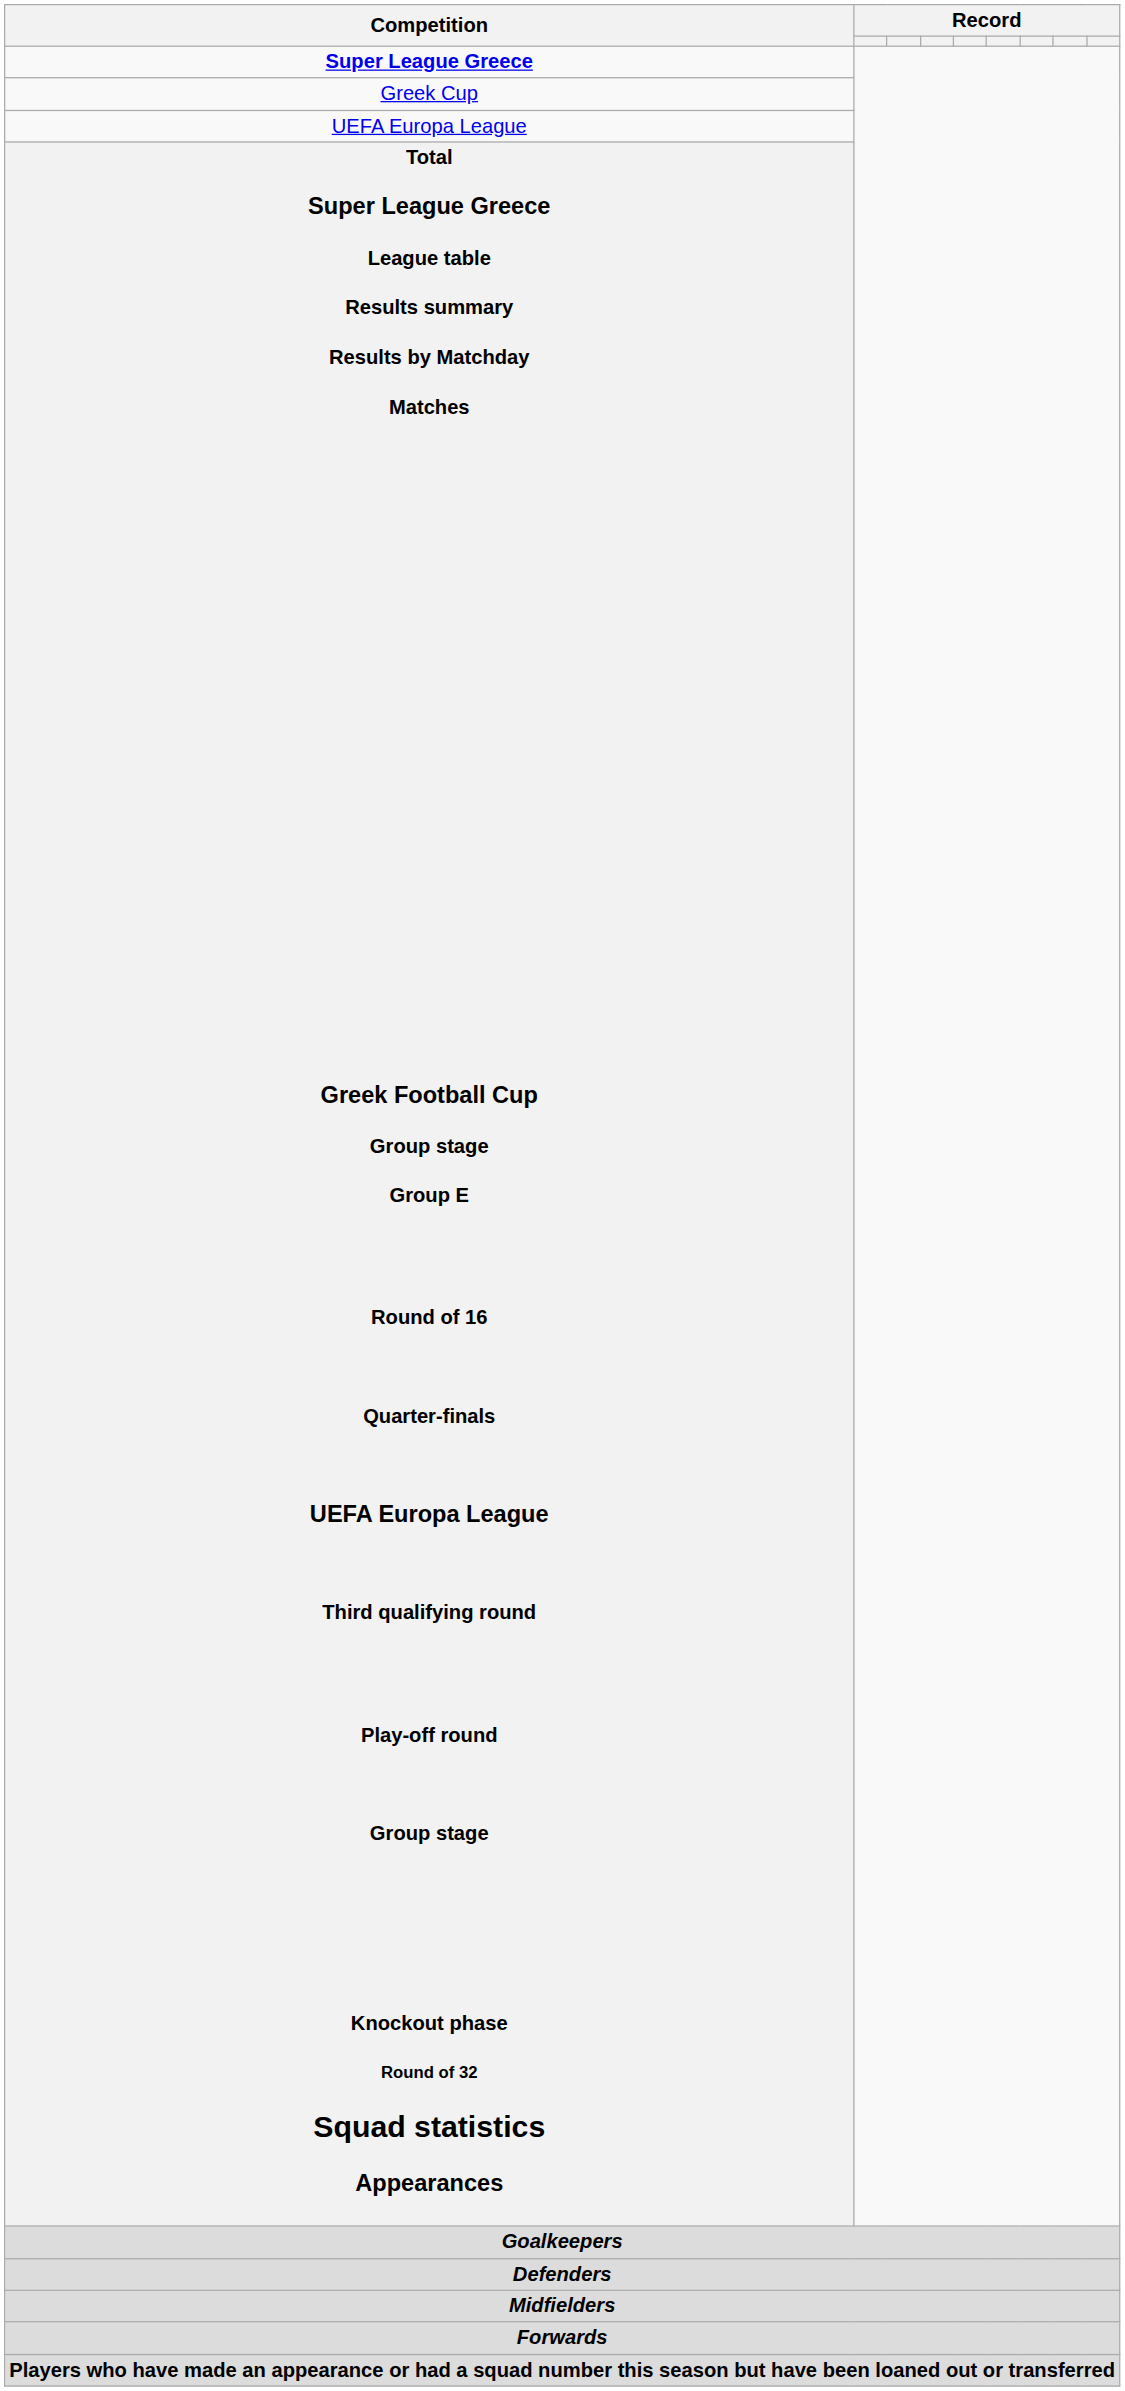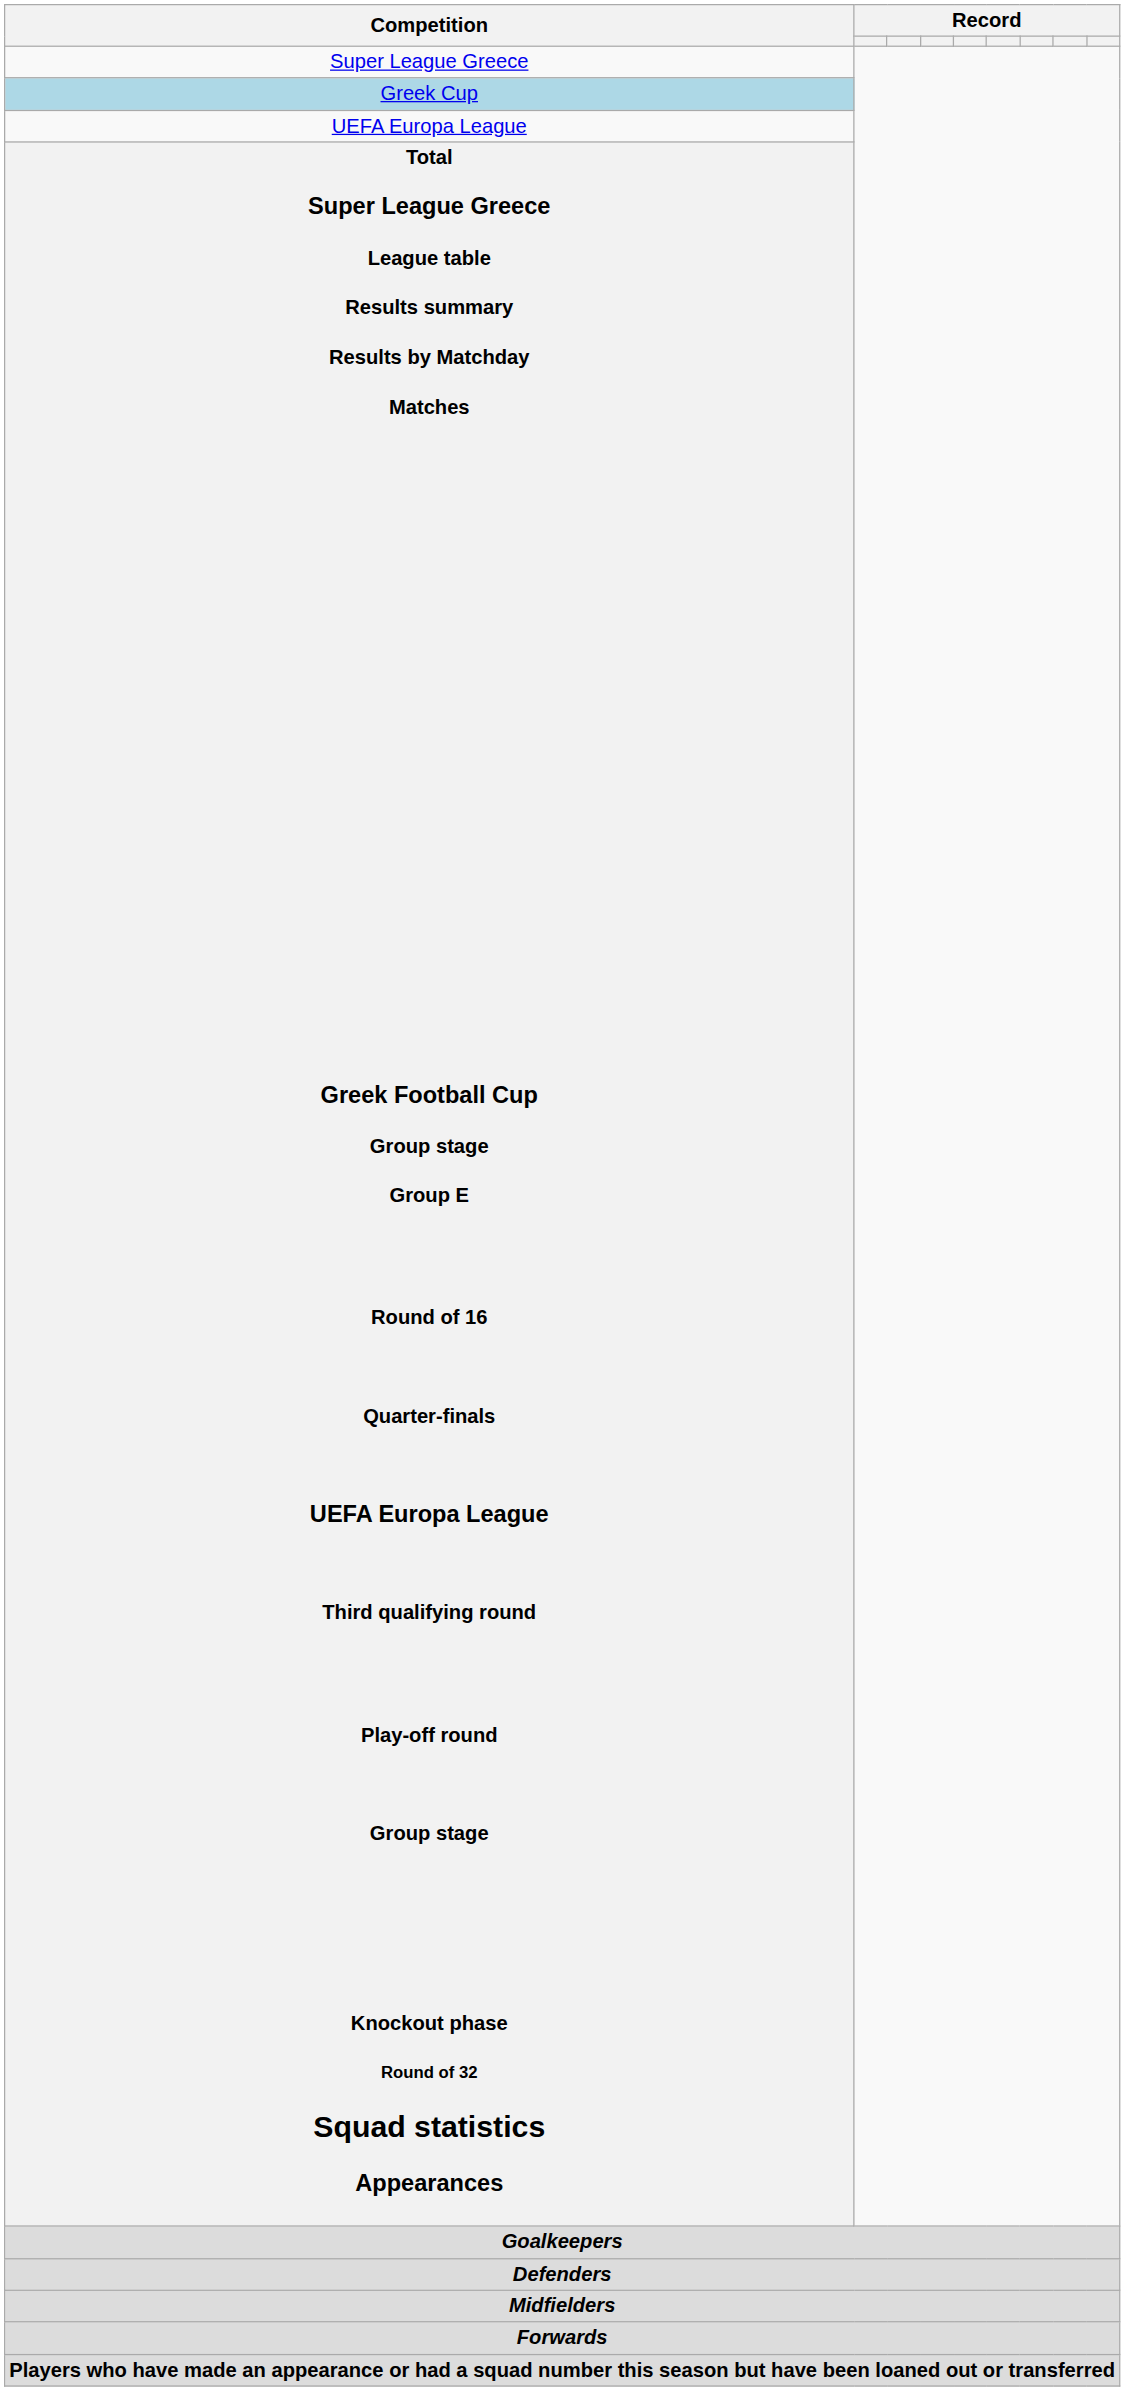(429, 61) bold -> (429, 61) normal
(429, 93) no background -> (429, 93) lightblue background
